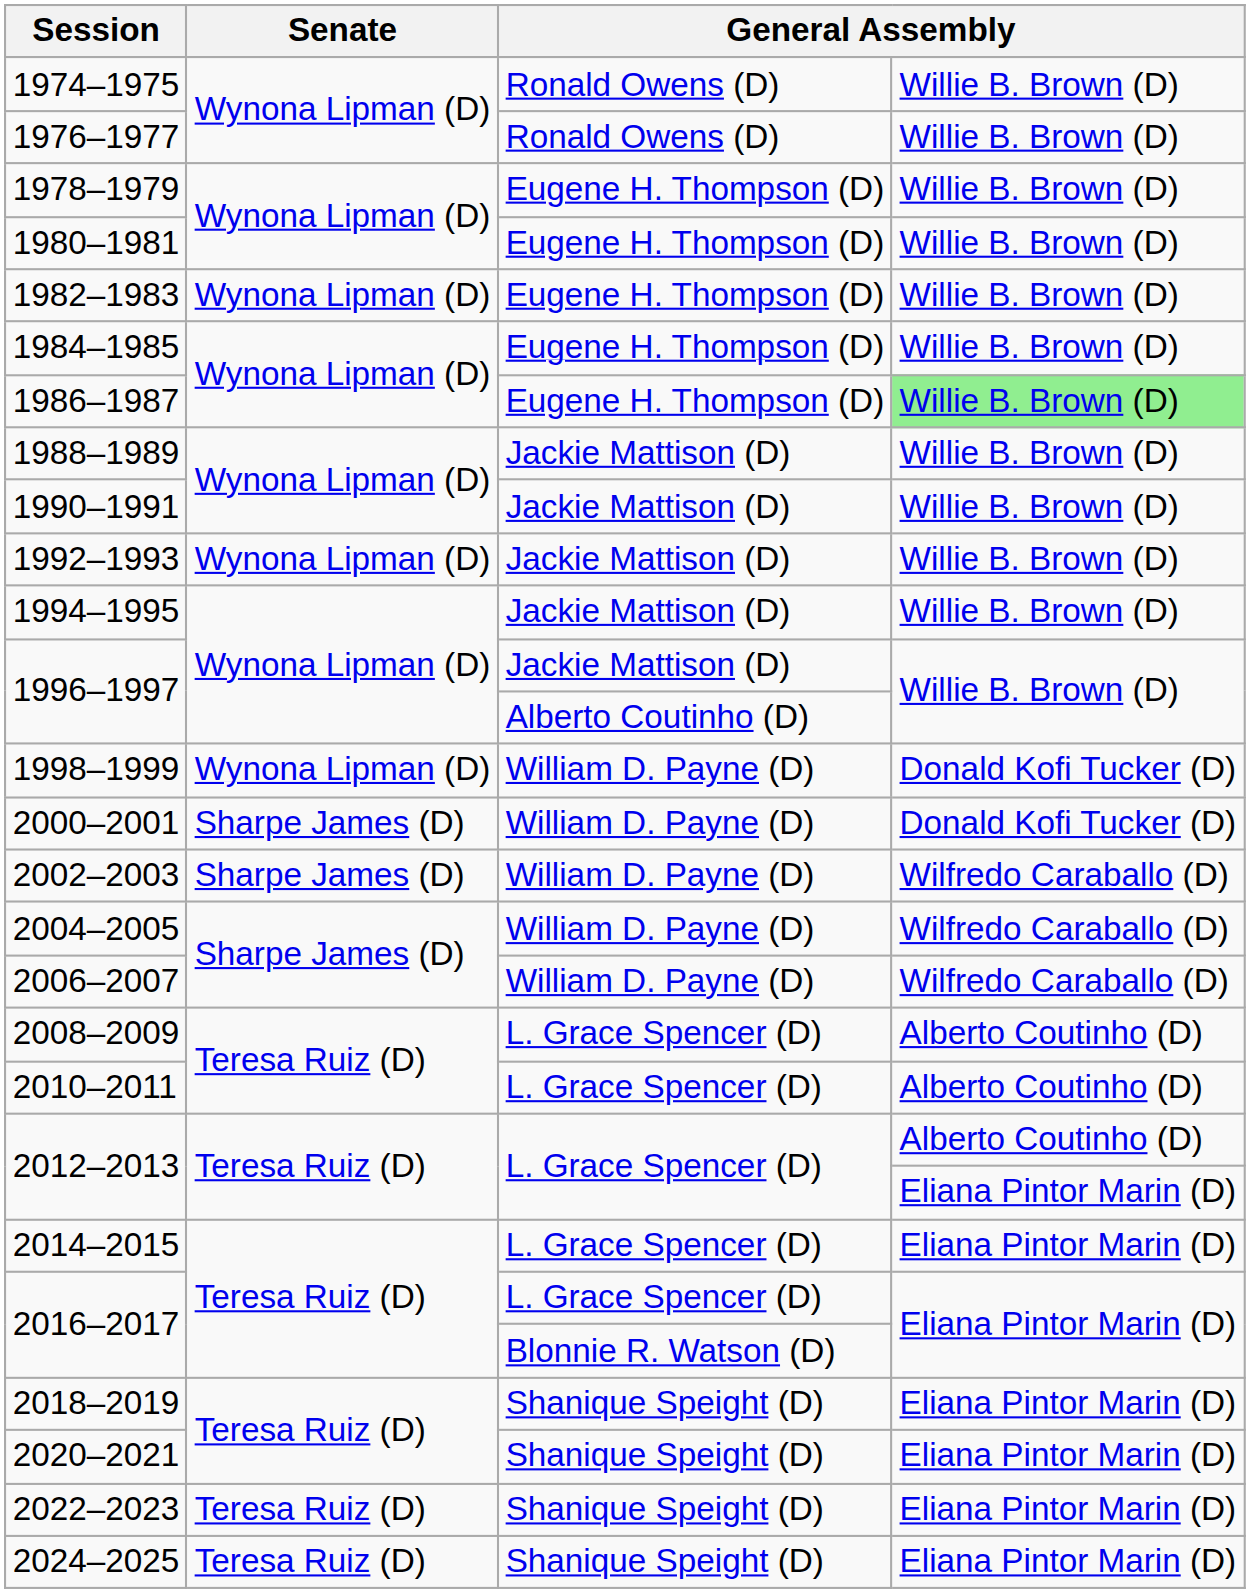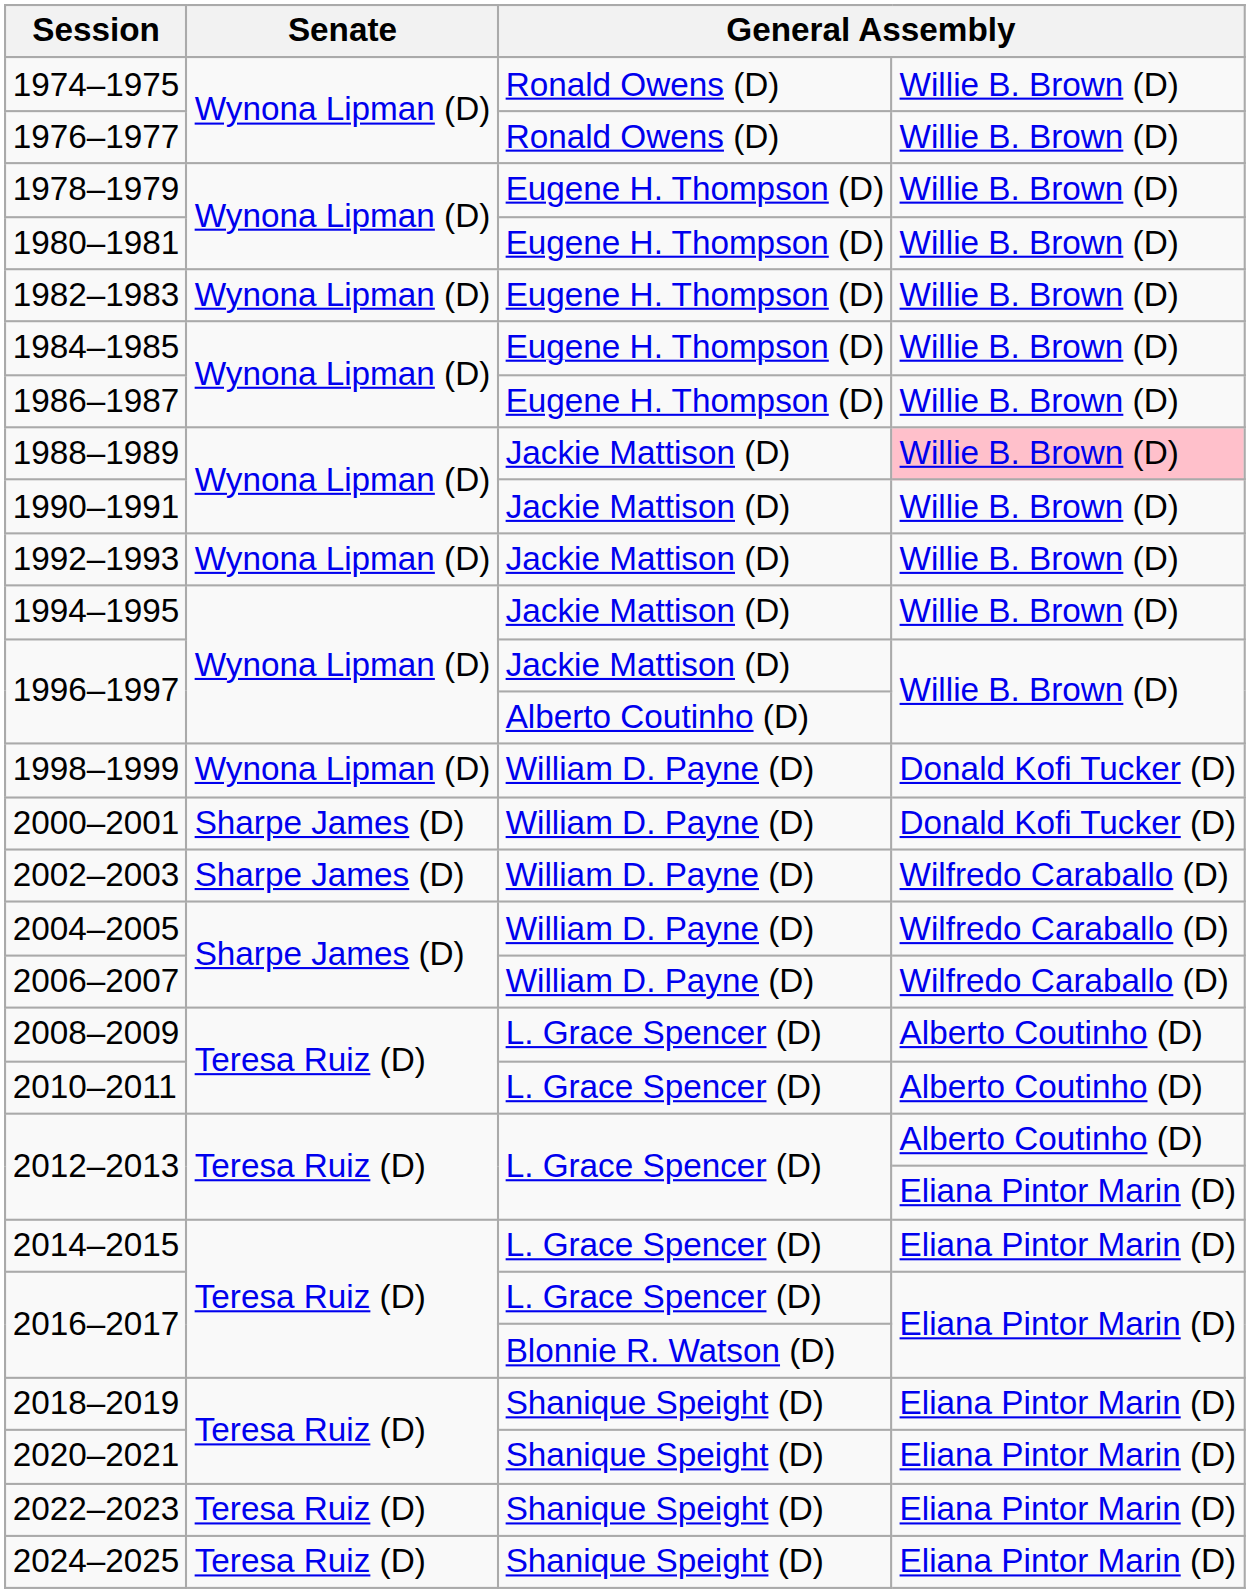(1039, 400) lightgreen background -> (1039, 400) no background
(1039, 453) no background -> (1039, 453) pink background
